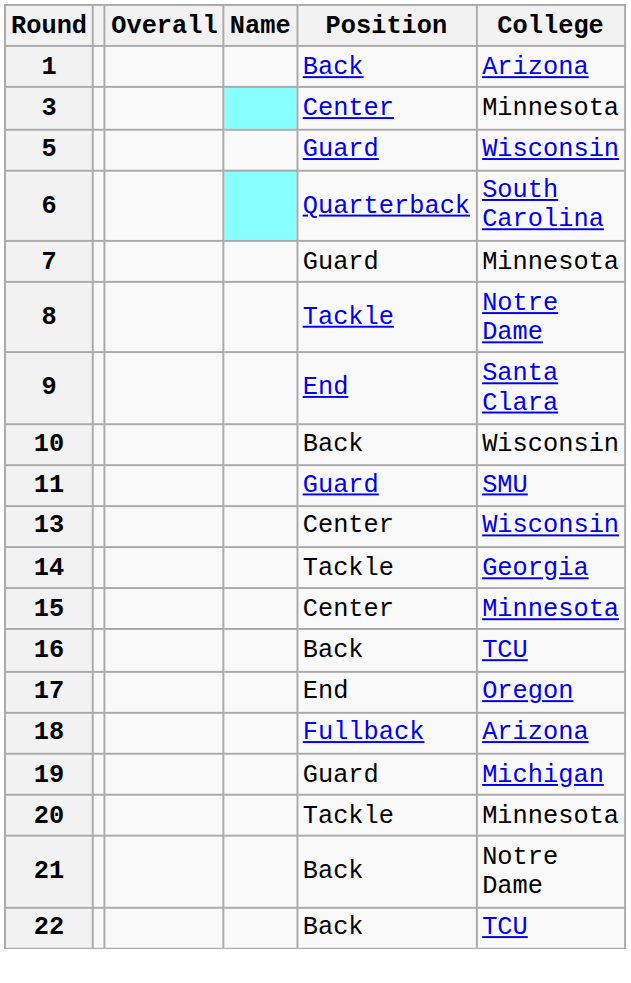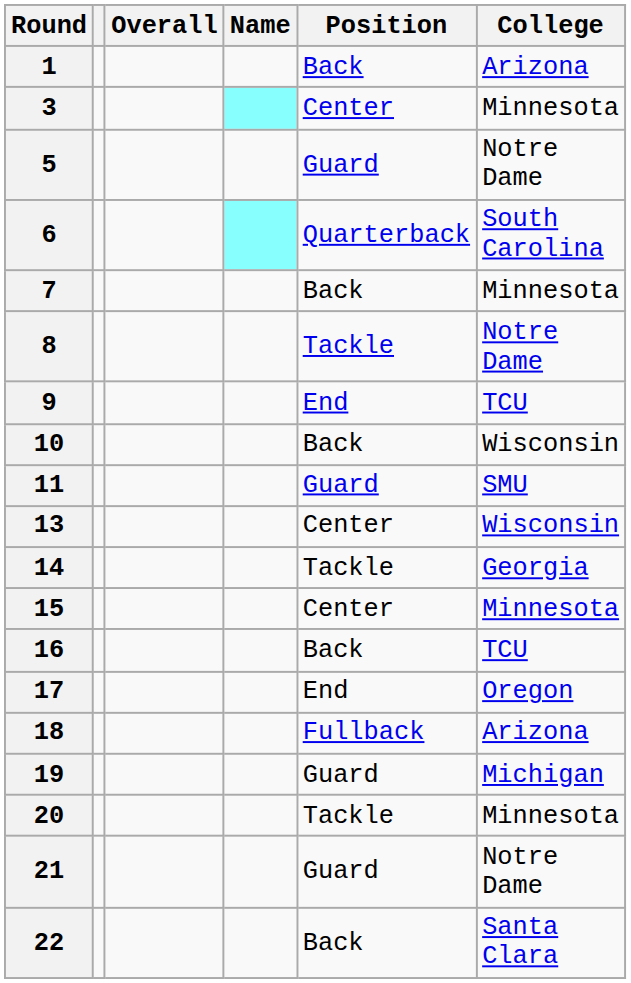(551, 150) Wisconsin -> (520, 164) Notre Dame
(341, 261) Guard -> (333, 291) Back
(520, 388) Santa Clara -> (505, 403) TCU
(333, 872) Back -> (341, 872) Guard
(505, 928) TCU -> (520, 942) Santa Clara
